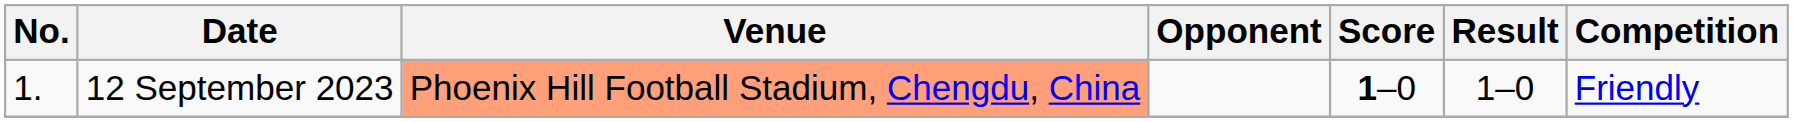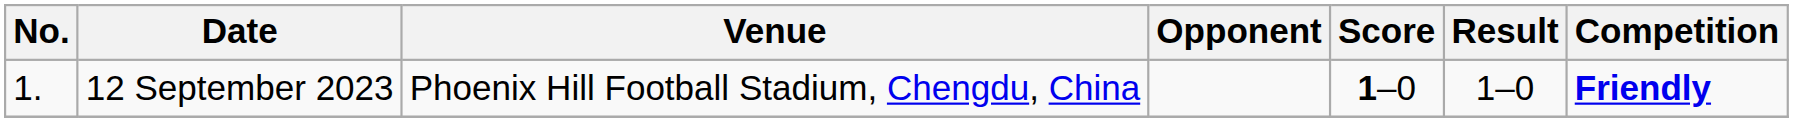(775, 87) lightsalmon background -> (775, 87) no background
(1637, 87) normal -> (1643, 87) bold
